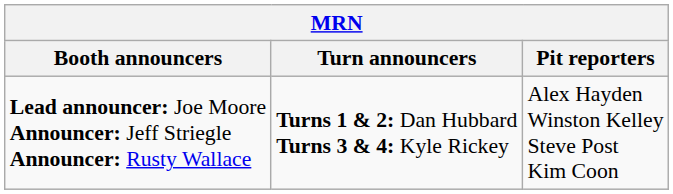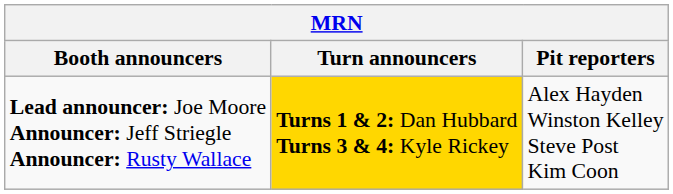(397, 132) no background -> (397, 132) gold background
